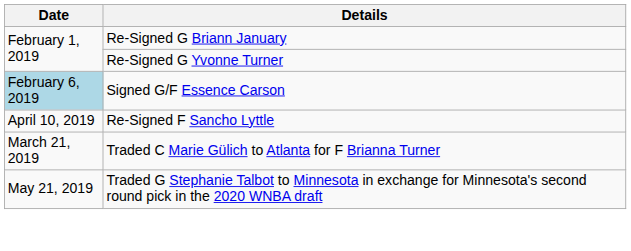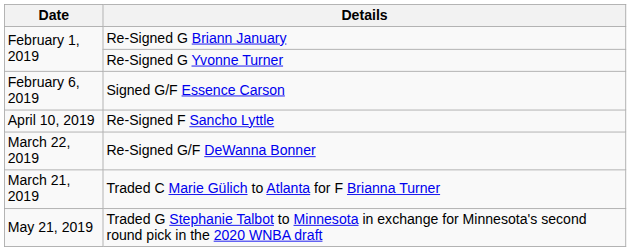(44, 90) lightblue background -> (44, 90) no background
+ row: (211, 151)
